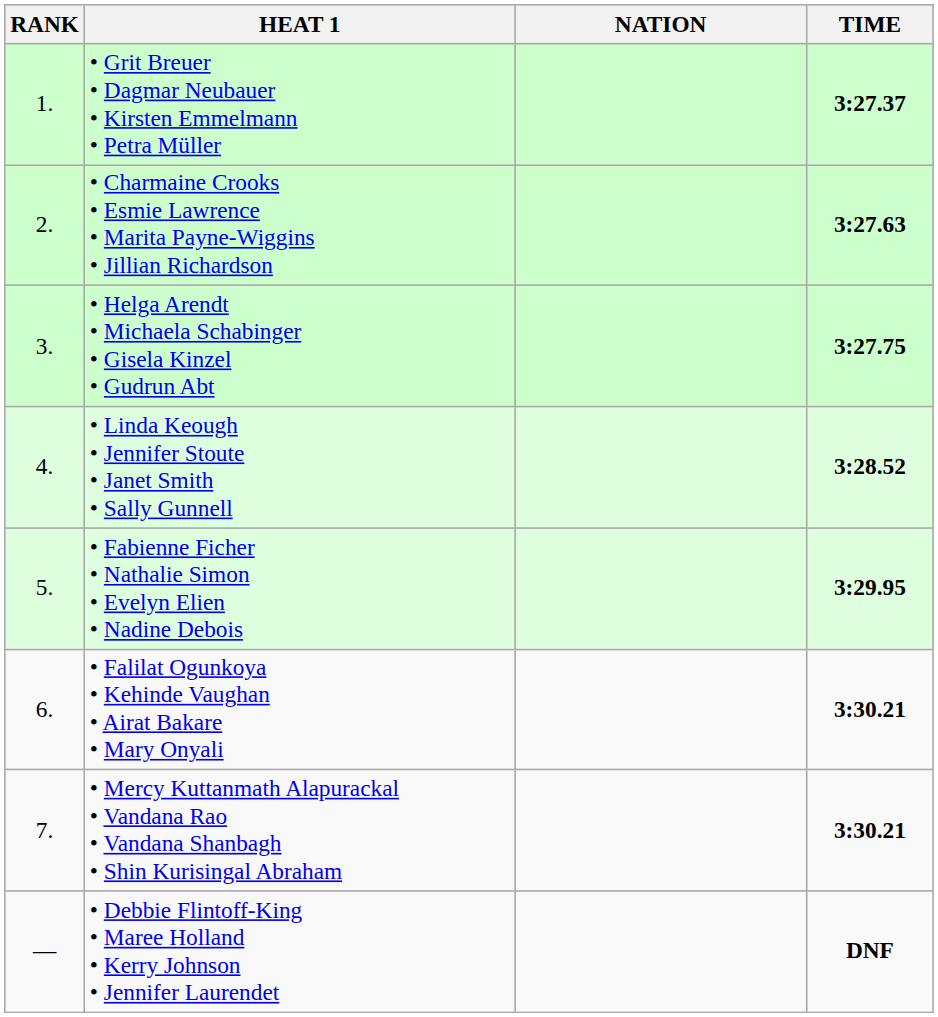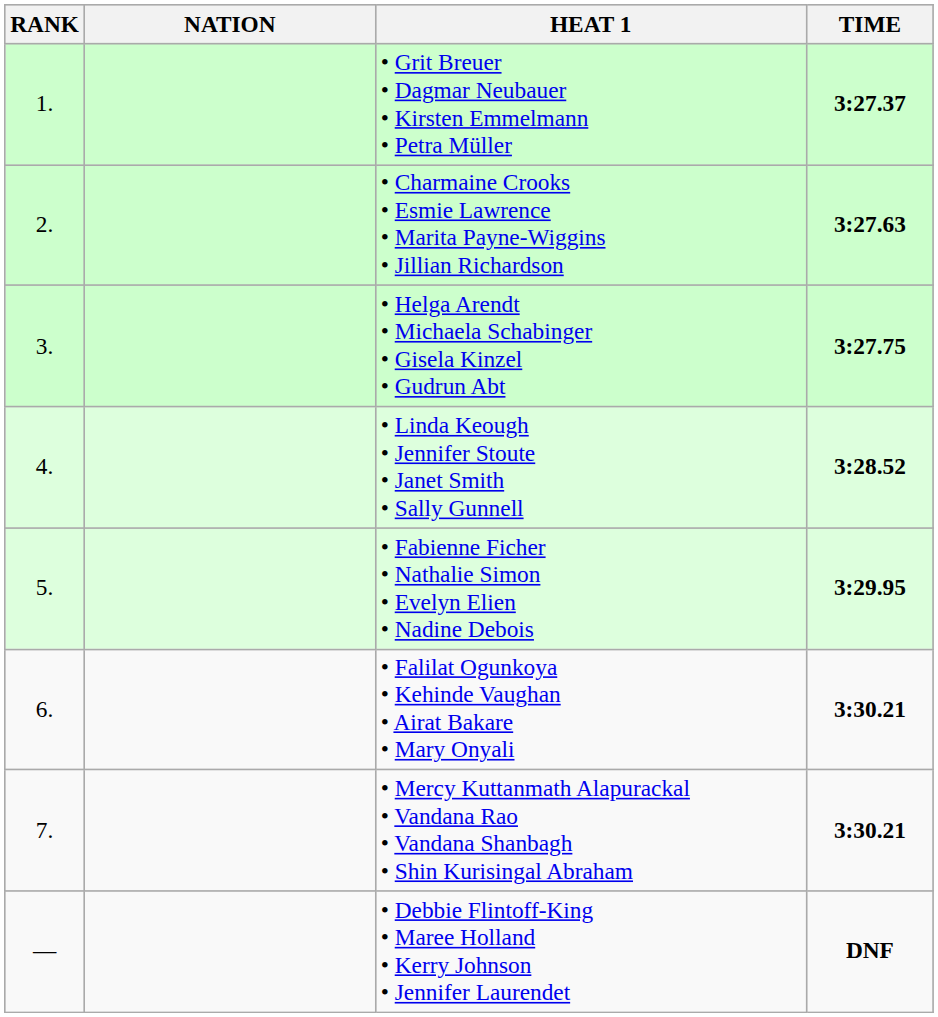columns swapped: (661, 24) <-> (300, 24)
